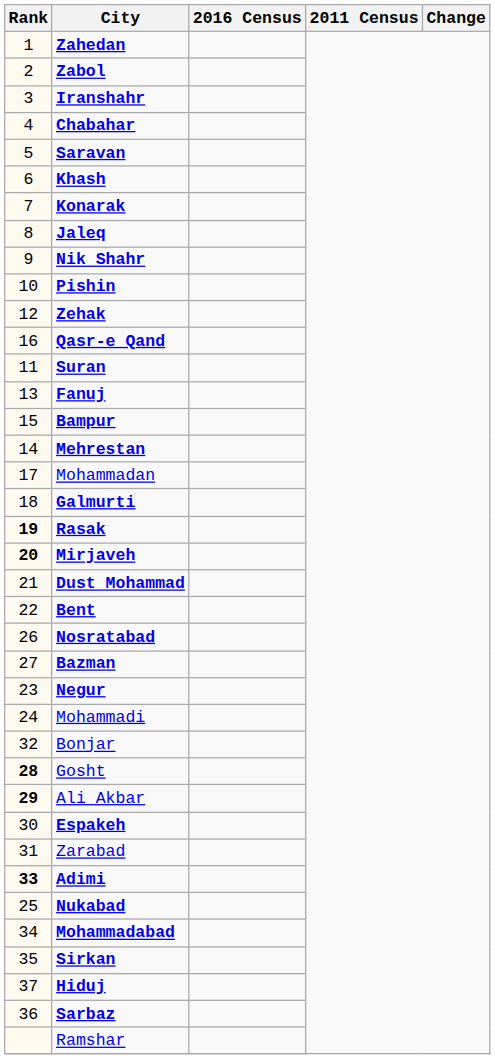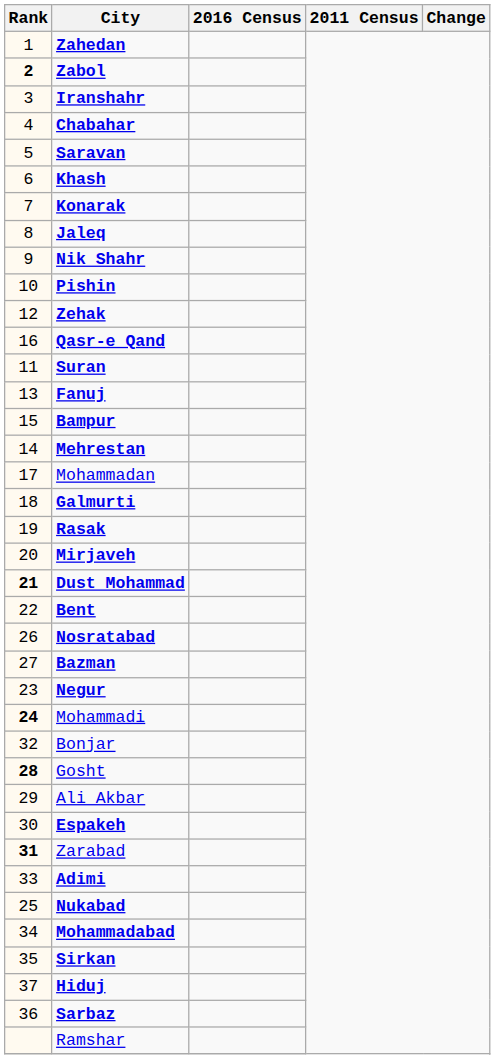(28, 72) normal -> (28, 72) bold
(28, 529) bold -> (28, 529) normal
(28, 556) bold -> (28, 556) normal
(28, 583) normal -> (28, 583) bold
(28, 718) normal -> (28, 718) bold
(28, 798) bold -> (28, 798) normal
(28, 852) normal -> (28, 852) bold
(28, 879) bold -> (28, 879) normal
